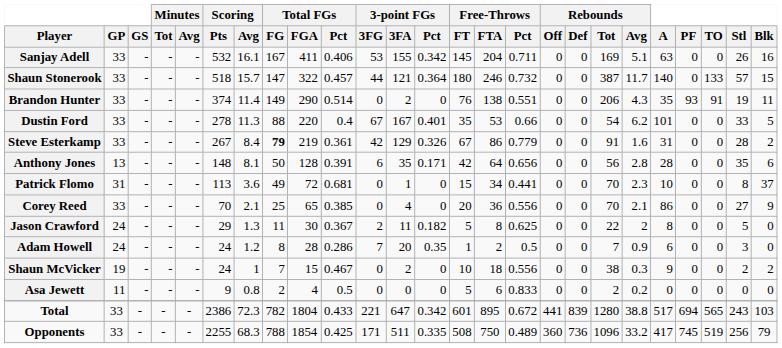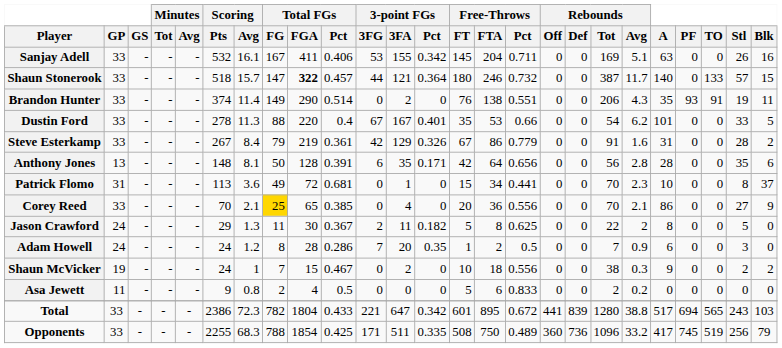(308, 78) normal -> (308, 78) bold
(278, 142) bold -> (278, 142) normal
(278, 205) no background -> (278, 205) gold background
